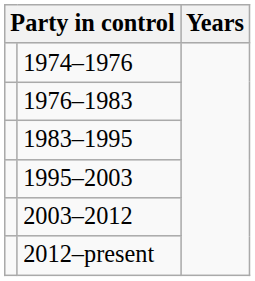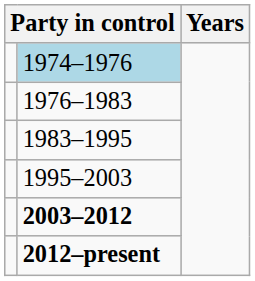(78, 62) no background -> (77, 62) lightblue background
(78, 216) normal -> (77, 216) bold
(89, 255) normal -> (91, 255) bold
